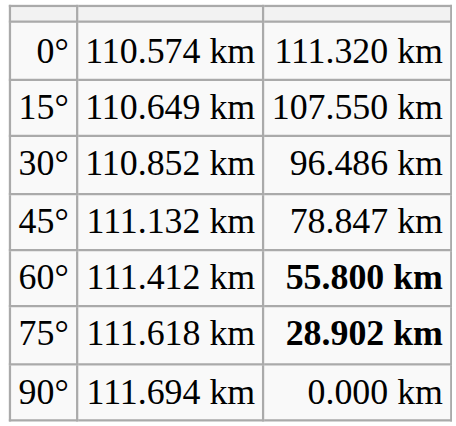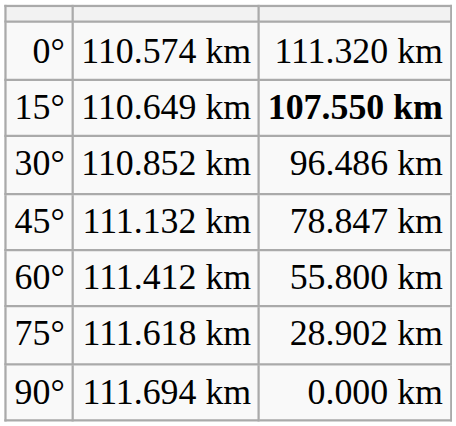(357, 107) normal -> (355, 107) bold
(364, 277) bold -> (366, 277) normal
(364, 334) bold -> (366, 334) normal
